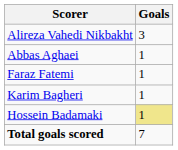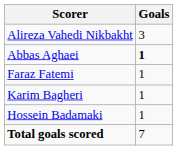(142, 54) normal -> (142, 54) bold
(142, 114) khaki background -> (142, 114) no background
